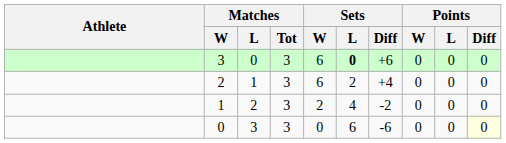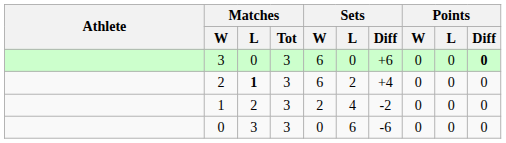(353, 60) bold -> (353, 60) normal
(484, 60) normal -> (484, 60) bold
(254, 82) normal -> (254, 82) bold
(484, 127) lightyellow background -> (484, 127) no background
